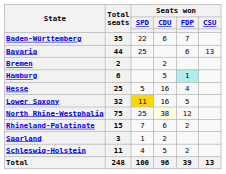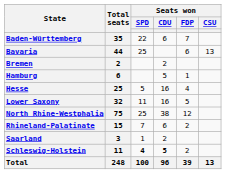(187, 76) paleturquoise background -> (187, 76) no background
(142, 100) gold background -> (142, 100) no background
(165, 113) lightyellow background -> (165, 113) no background
(142, 150) normal -> (142, 150) bold
(165, 150) normal -> (165, 150) bold
